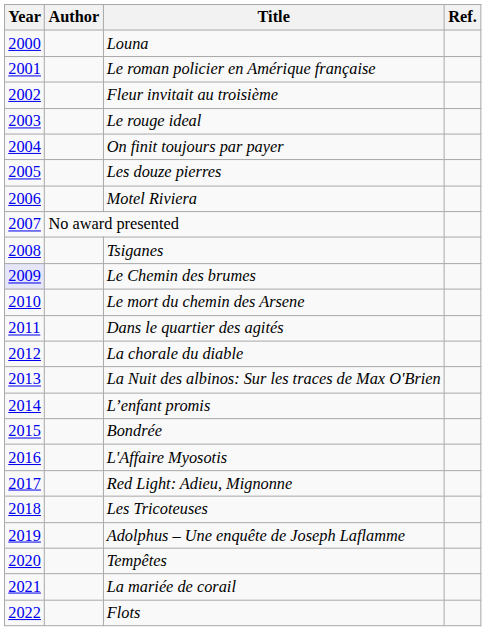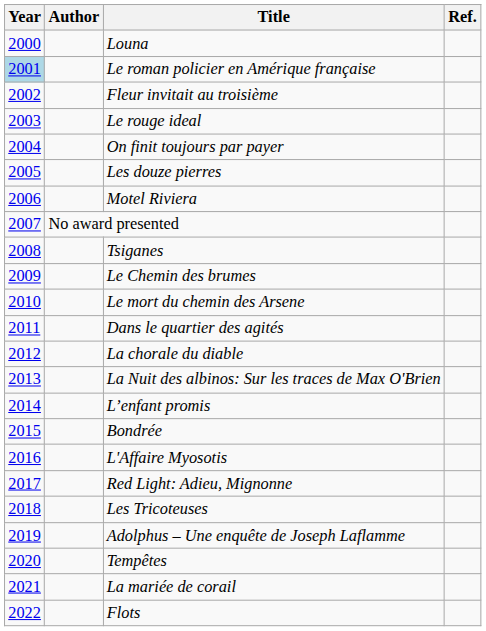(25, 69) no background -> (25, 69) lightblue background
(25, 276) lavender background -> (25, 276) no background
